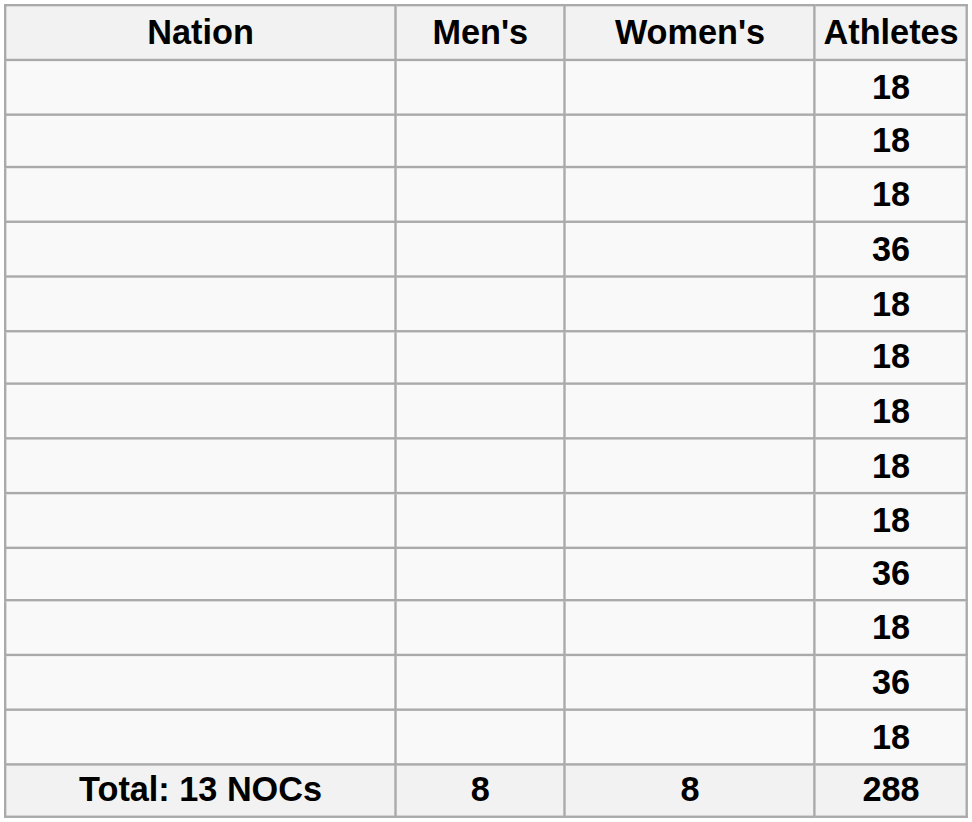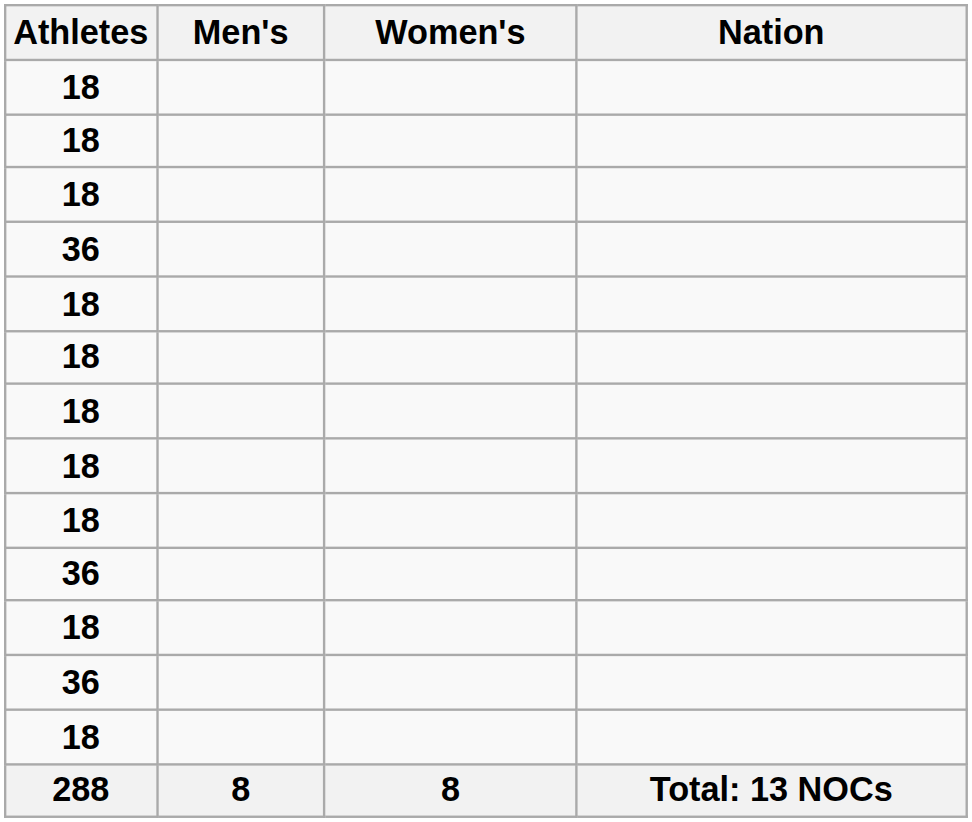columns swapped: (201, 33) <-> (891, 33)
